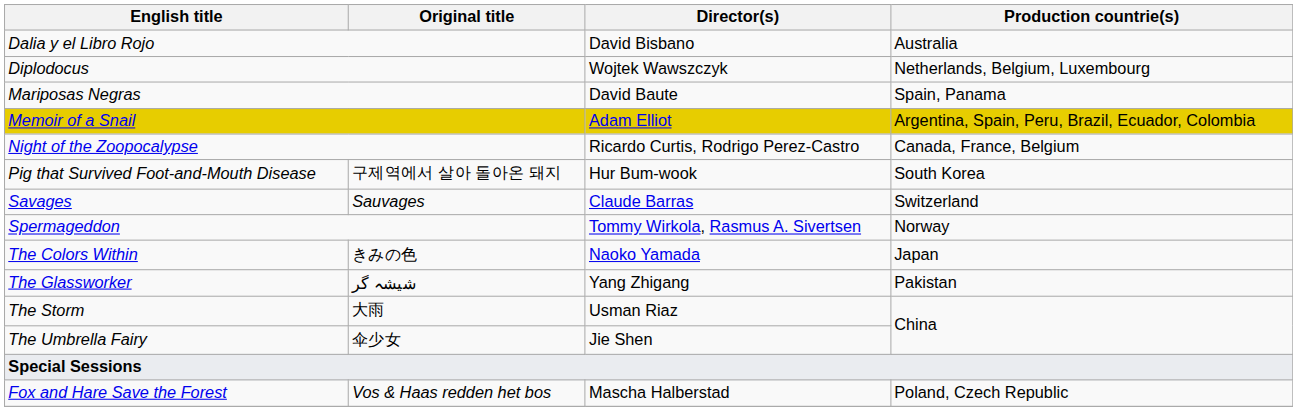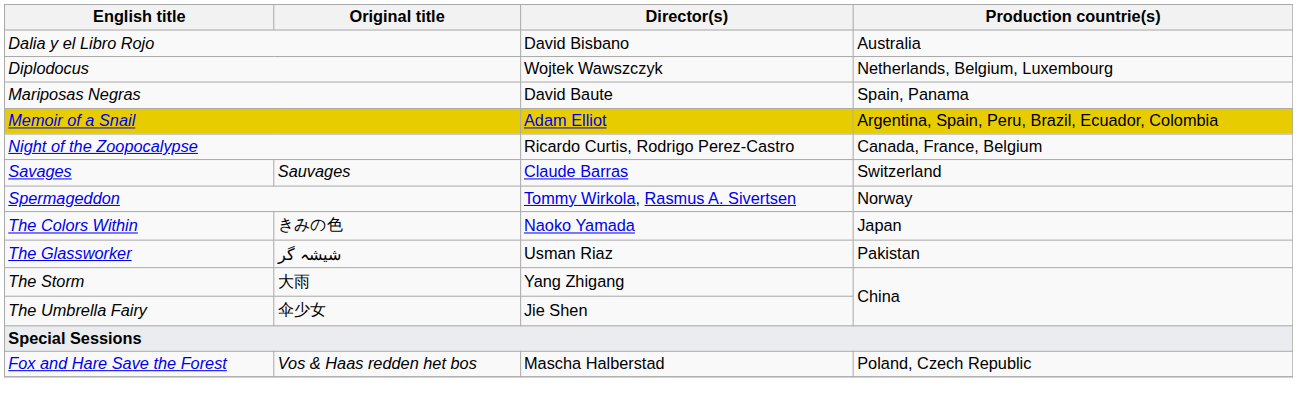- row: (162, 174)
(639, 282) Yang Zhigang -> (568, 253) Usman Riaz
(633, 310) Usman Riaz -> (574, 281) Yang Zhigang
